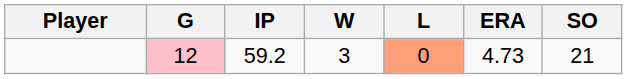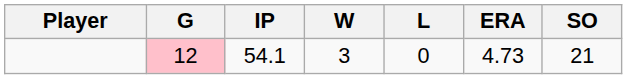(265, 55) 59.2 -> (265, 55) 54.1
(424, 55) lightsalmon background -> (424, 55) no background
